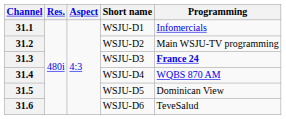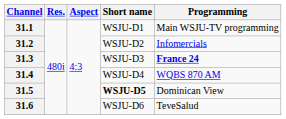(182, 28) Infomercials -> (218, 28) Main WSJU-TV programming
(218, 43) Main WSJU-TV programming -> (182, 43) Infomercials
(123, 91) normal -> (124, 91) bold
